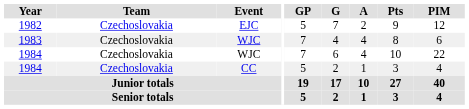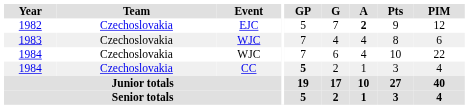(364, 25) normal -> (364, 25) bold
(303, 68) normal -> (303, 68) bold
